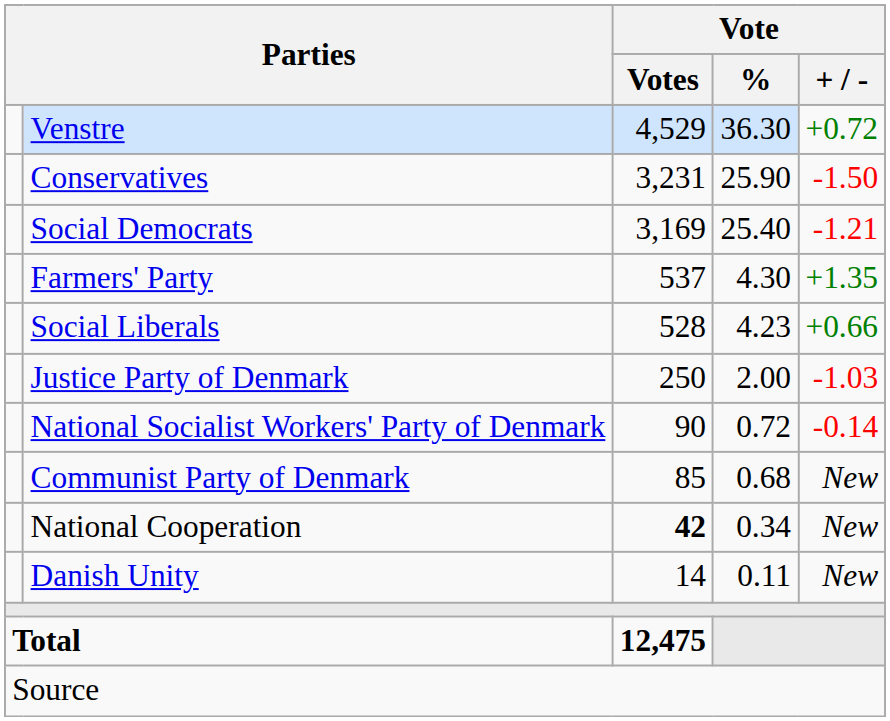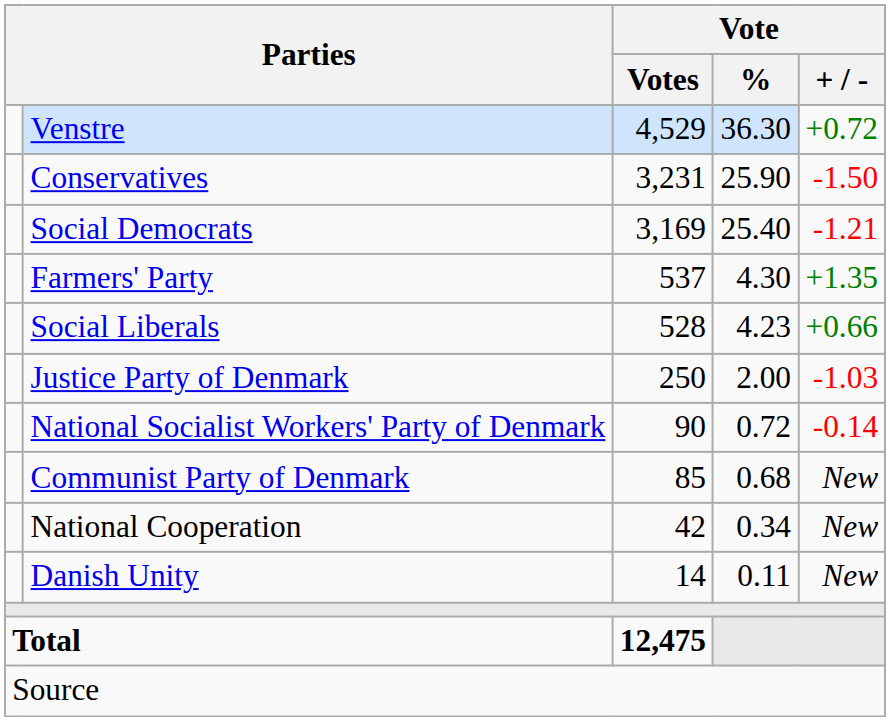(690, 526) bold -> (690, 526) normal
